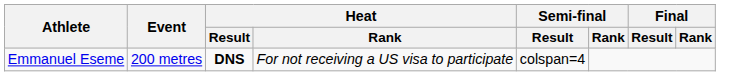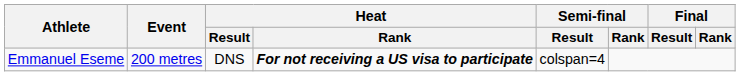(229, 60) bold -> (229, 60) normal
(385, 60) normal -> (395, 60) bold
